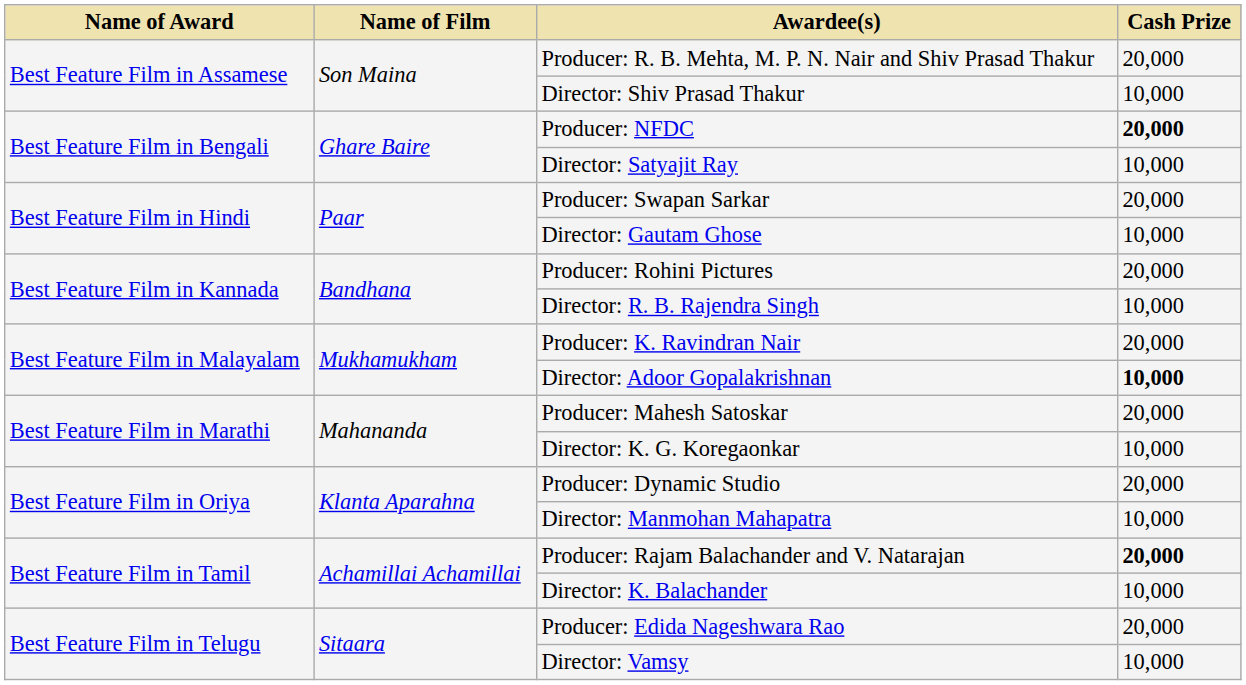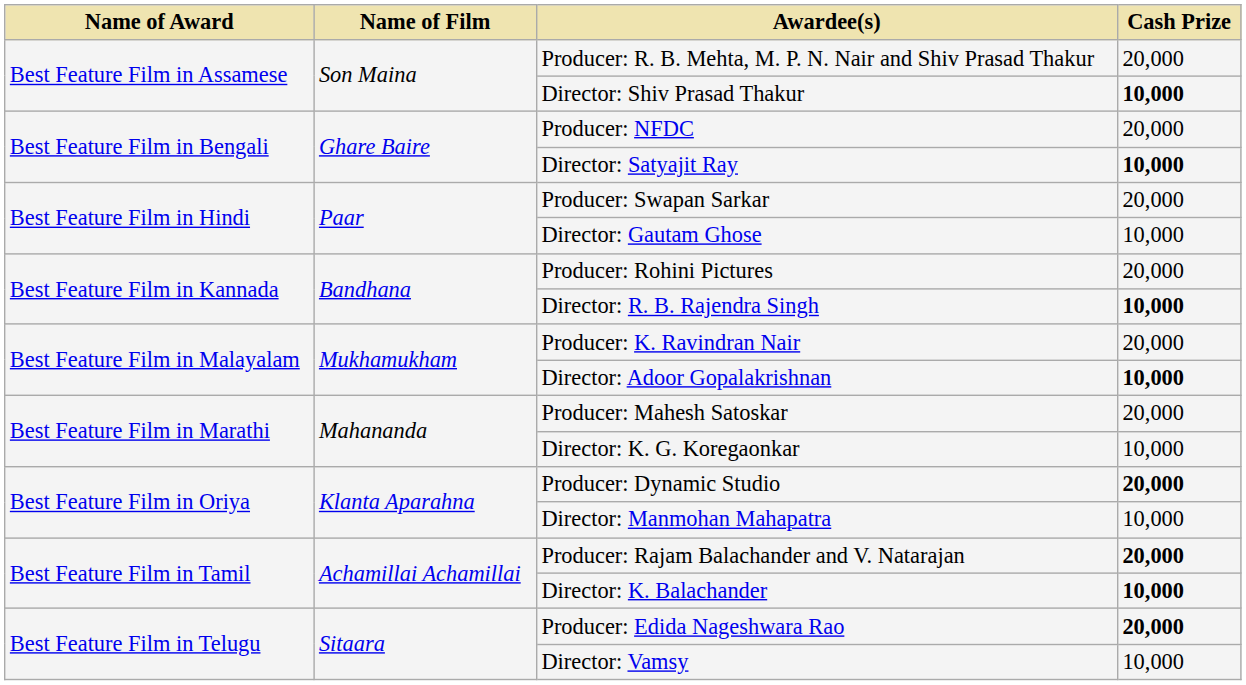(1153, 93) normal -> (1153, 93) bold
(1153, 128) bold -> (1153, 128) normal
(1153, 164) normal -> (1153, 164) bold
(1153, 306) normal -> (1153, 306) bold
(1153, 484) normal -> (1153, 484) bold
(1153, 590) normal -> (1153, 590) bold
(1153, 626) normal -> (1153, 626) bold
